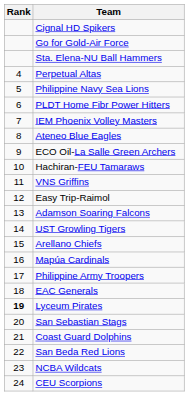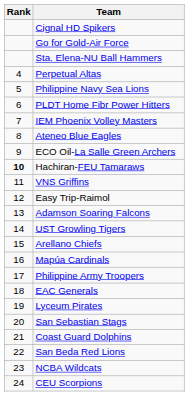(19, 167) normal -> (19, 167) bold
(19, 306) bold -> (19, 306) normal
